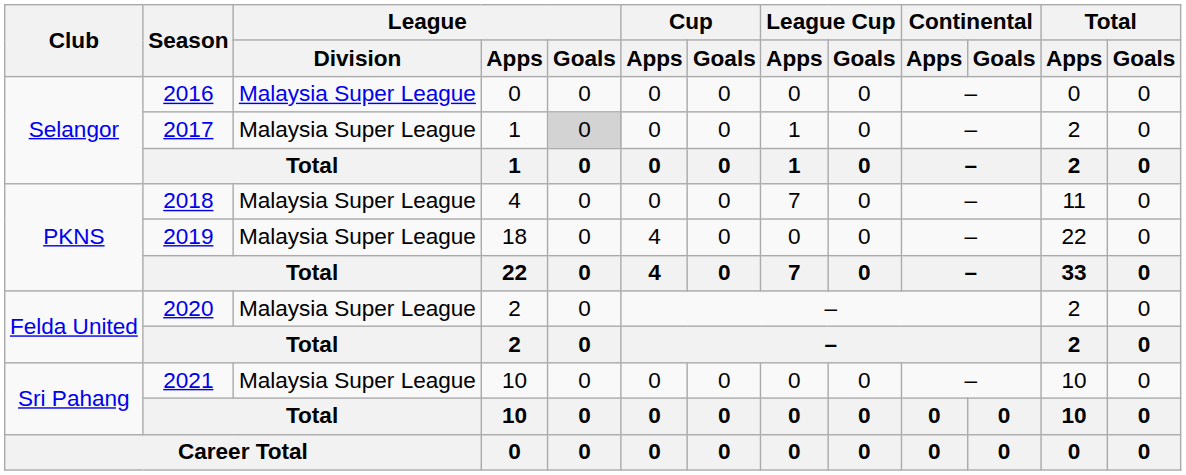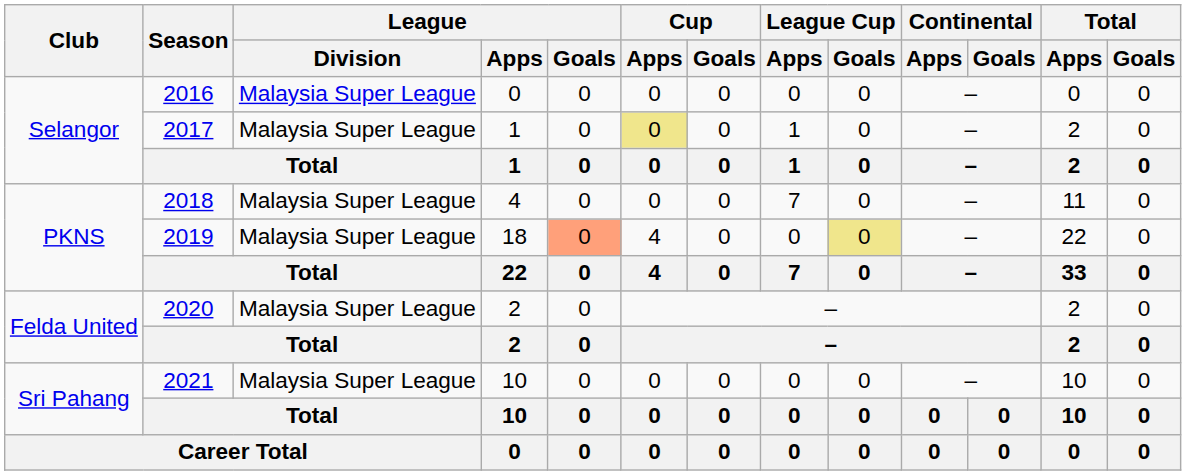(584, 129) lightgrey background -> (584, 129) no background
(654, 129) no background -> (654, 129) khaki background
(584, 237) no background -> (584, 237) lightsalmon background
(864, 237) no background -> (864, 237) khaki background
